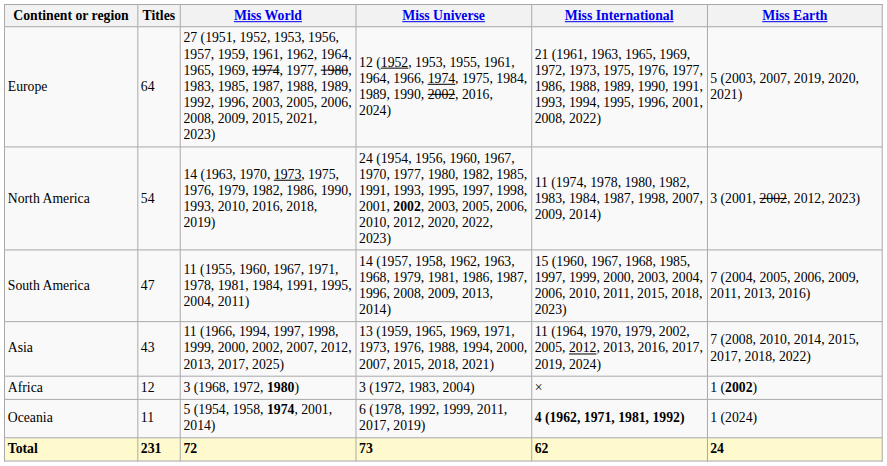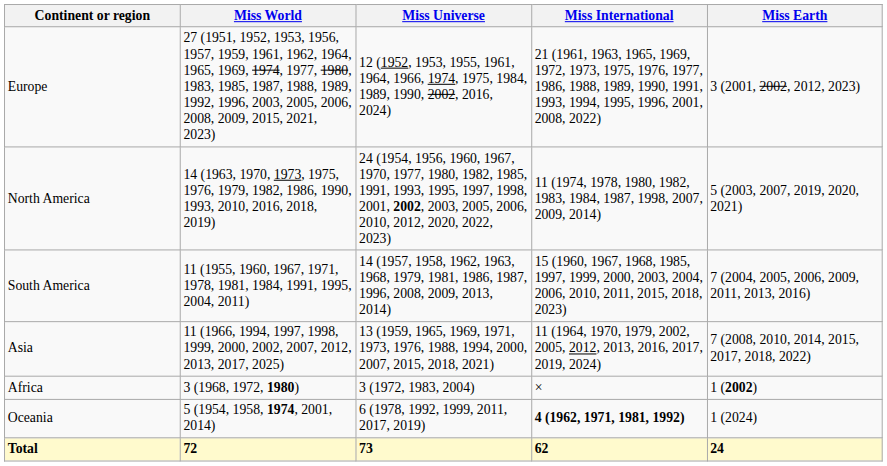- column: (159, 15)
(785, 86) 5 (2003, 2007, 2019, 2020, 2021) -> (785, 86) 3 (2001, 2002, 2012, 2023)
(785, 198) 3 (2001, 2002, 2012, 2023) -> (785, 198) 5 (2003, 2007, 2019, 2020, 2021)
